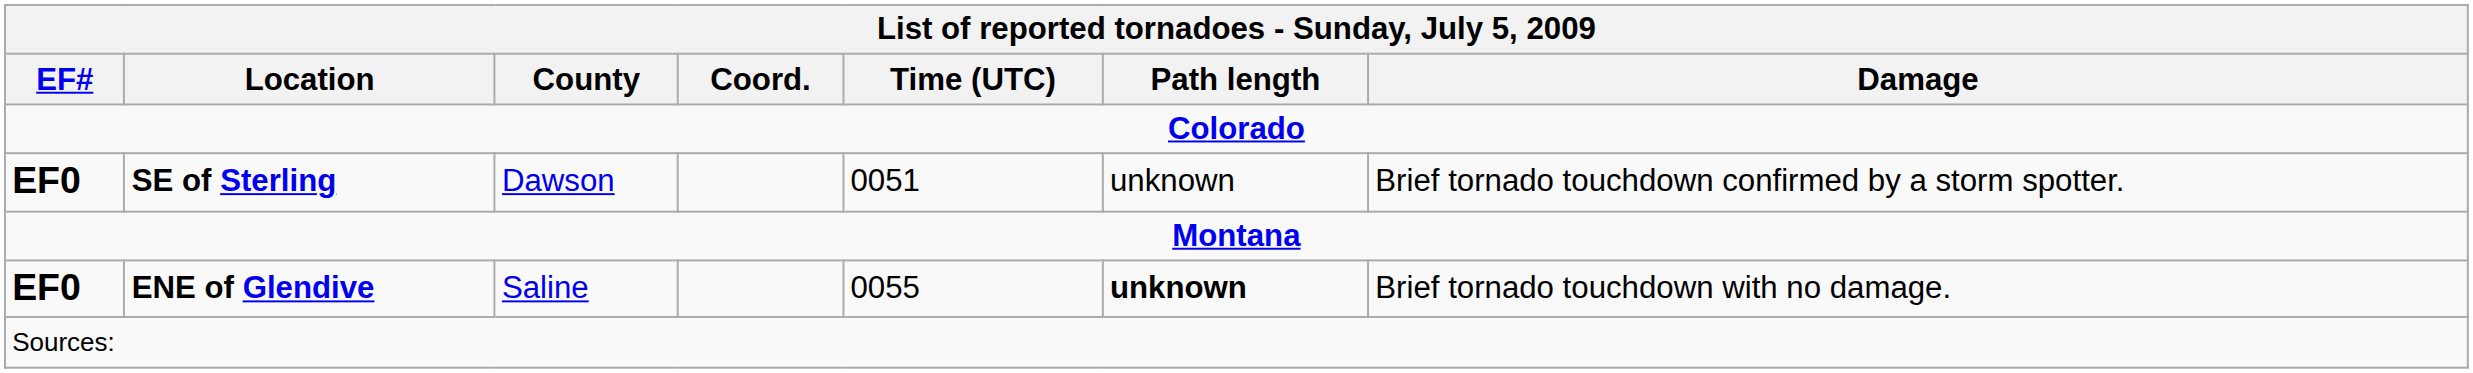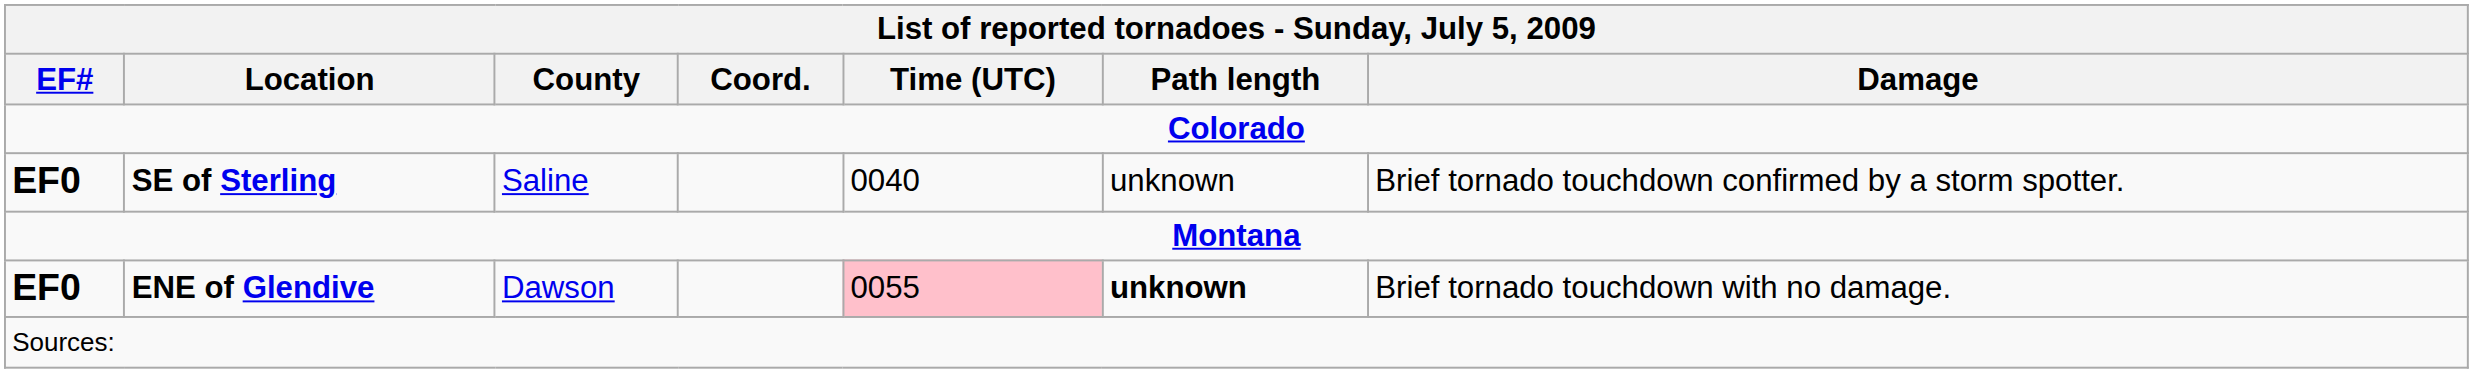(558, 181) Dawson -> (545, 181) Saline
(885, 181) 0051 -> (885, 181) 0040
(545, 288) Saline -> (558, 288) Dawson
(885, 288) no background -> (885, 288) pink background
